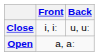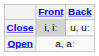(51, 28) no background -> (51, 28) lightgrey background
